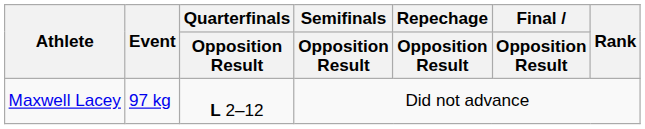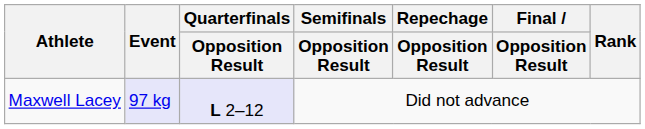(150, 101) no background -> (150, 101) lavender background
(237, 111) no background -> (237, 111) lavender background
